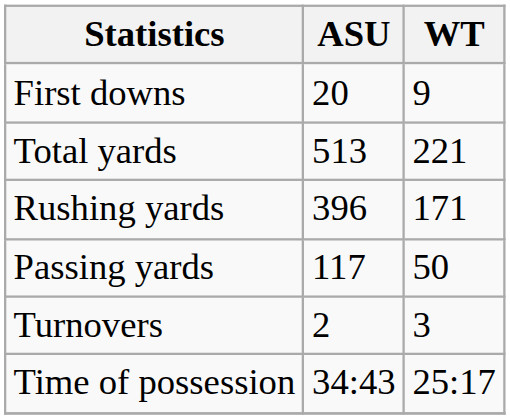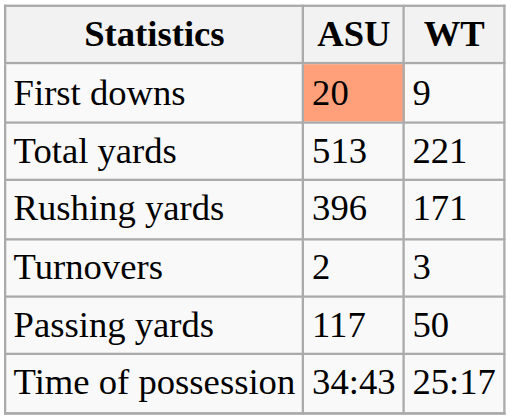(330, 92) no background -> (330, 92) lightsalmon background
rows swapped: (114, 266) <-> (88, 324)
